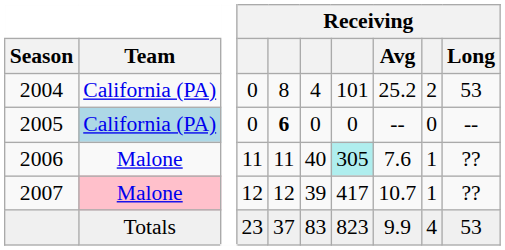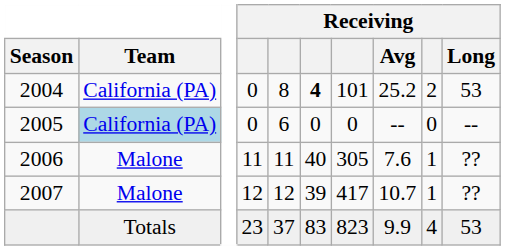(315, 90) normal -> (315, 90) bold
(284, 124) bold -> (284, 124) normal
(352, 158) paleturquoise background -> (352, 158) no background
(150, 192) pink background -> (150, 192) no background
